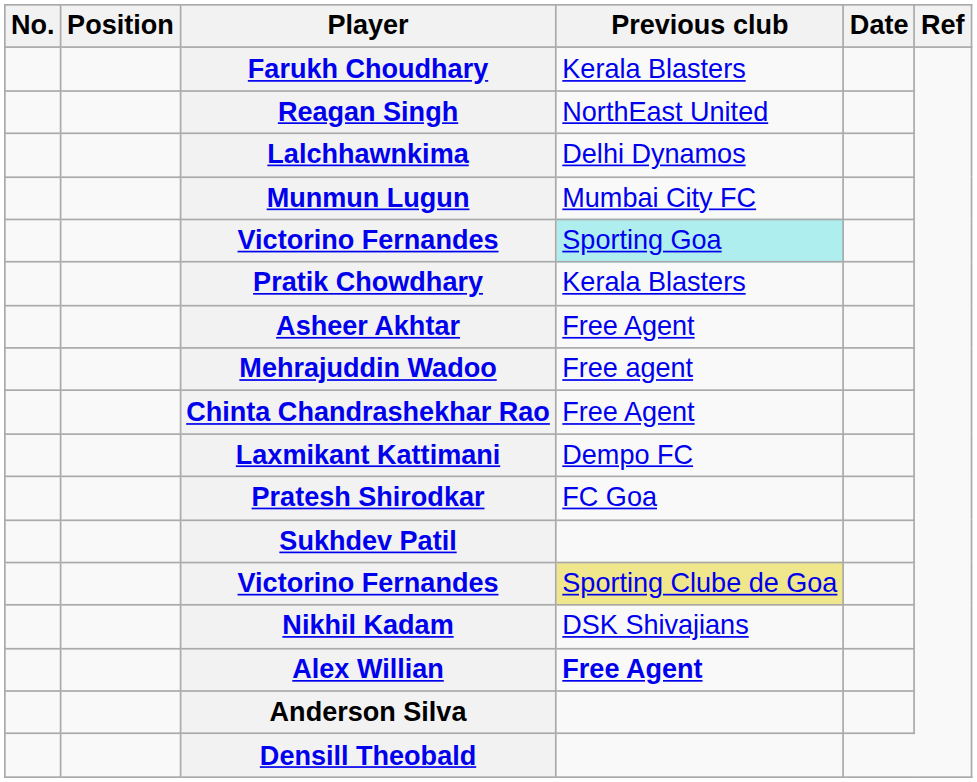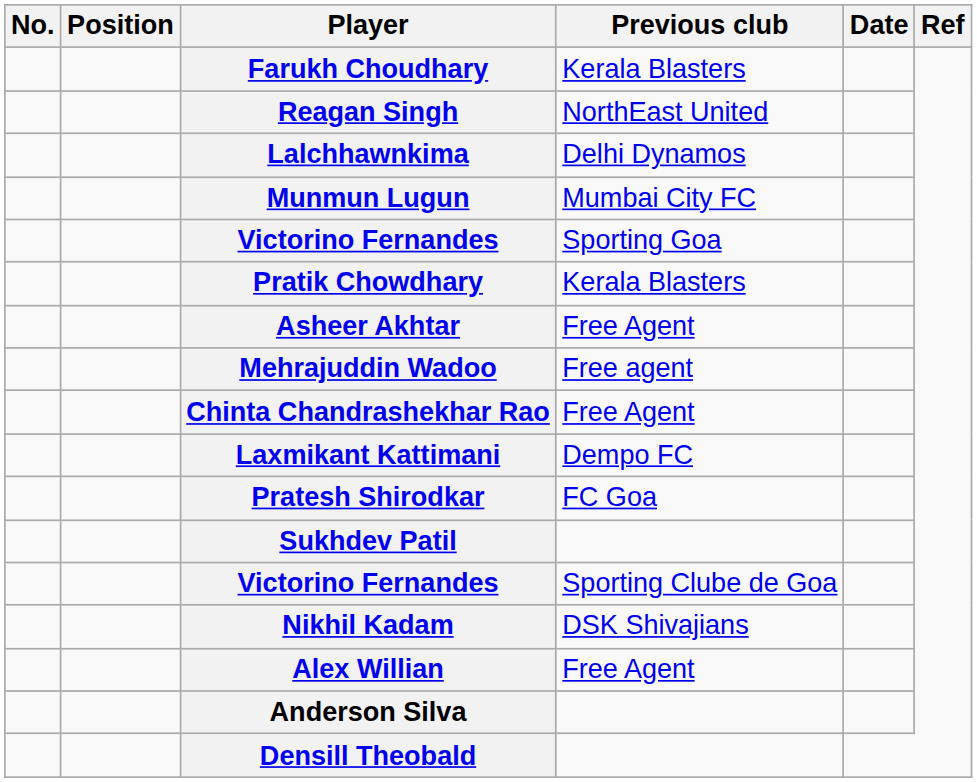(642, 240) paleturquoise background -> (642, 240) no background
(700, 583) khaki background -> (700, 583) no background
(632, 669) bold -> (628, 669) normal
